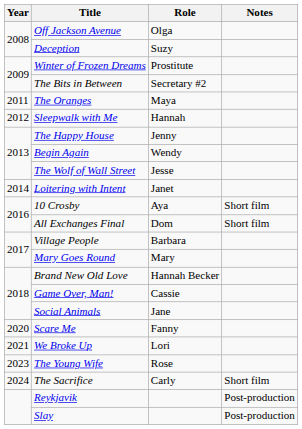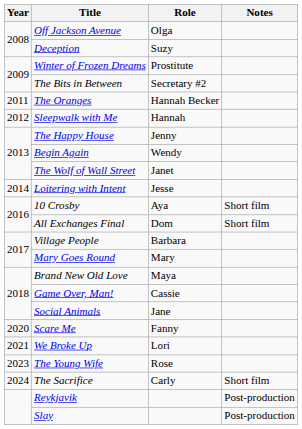(163, 100) Maya -> (185, 100) Hannah Becker
(162, 170) Jesse -> (162, 170) Janet
(162, 188) Janet -> (162, 188) Jesse
(185, 275) Hannah Becker -> (163, 275) Maya
